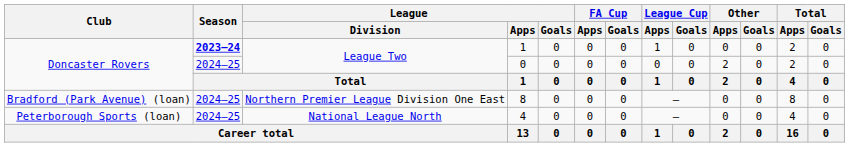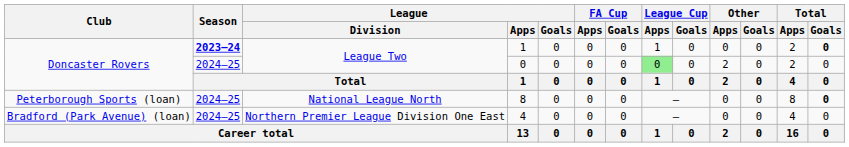(826, 47) normal -> (826, 47) bold
(657, 64) no background -> (657, 64) lightgreen background
(99, 99) Bradford (Park Avenue) (loan) -> (99, 99) Peterborough Sports (loan)
(375, 99) Northern Premier League Division One East -> (375, 99) National League North
(826, 99) normal -> (826, 99) bold
(99, 116) Peterborough Sports (loan) -> (99, 116) Bradford (Park Avenue) (loan)
(375, 116) National League North -> (375, 116) Northern Premier League Division One East
